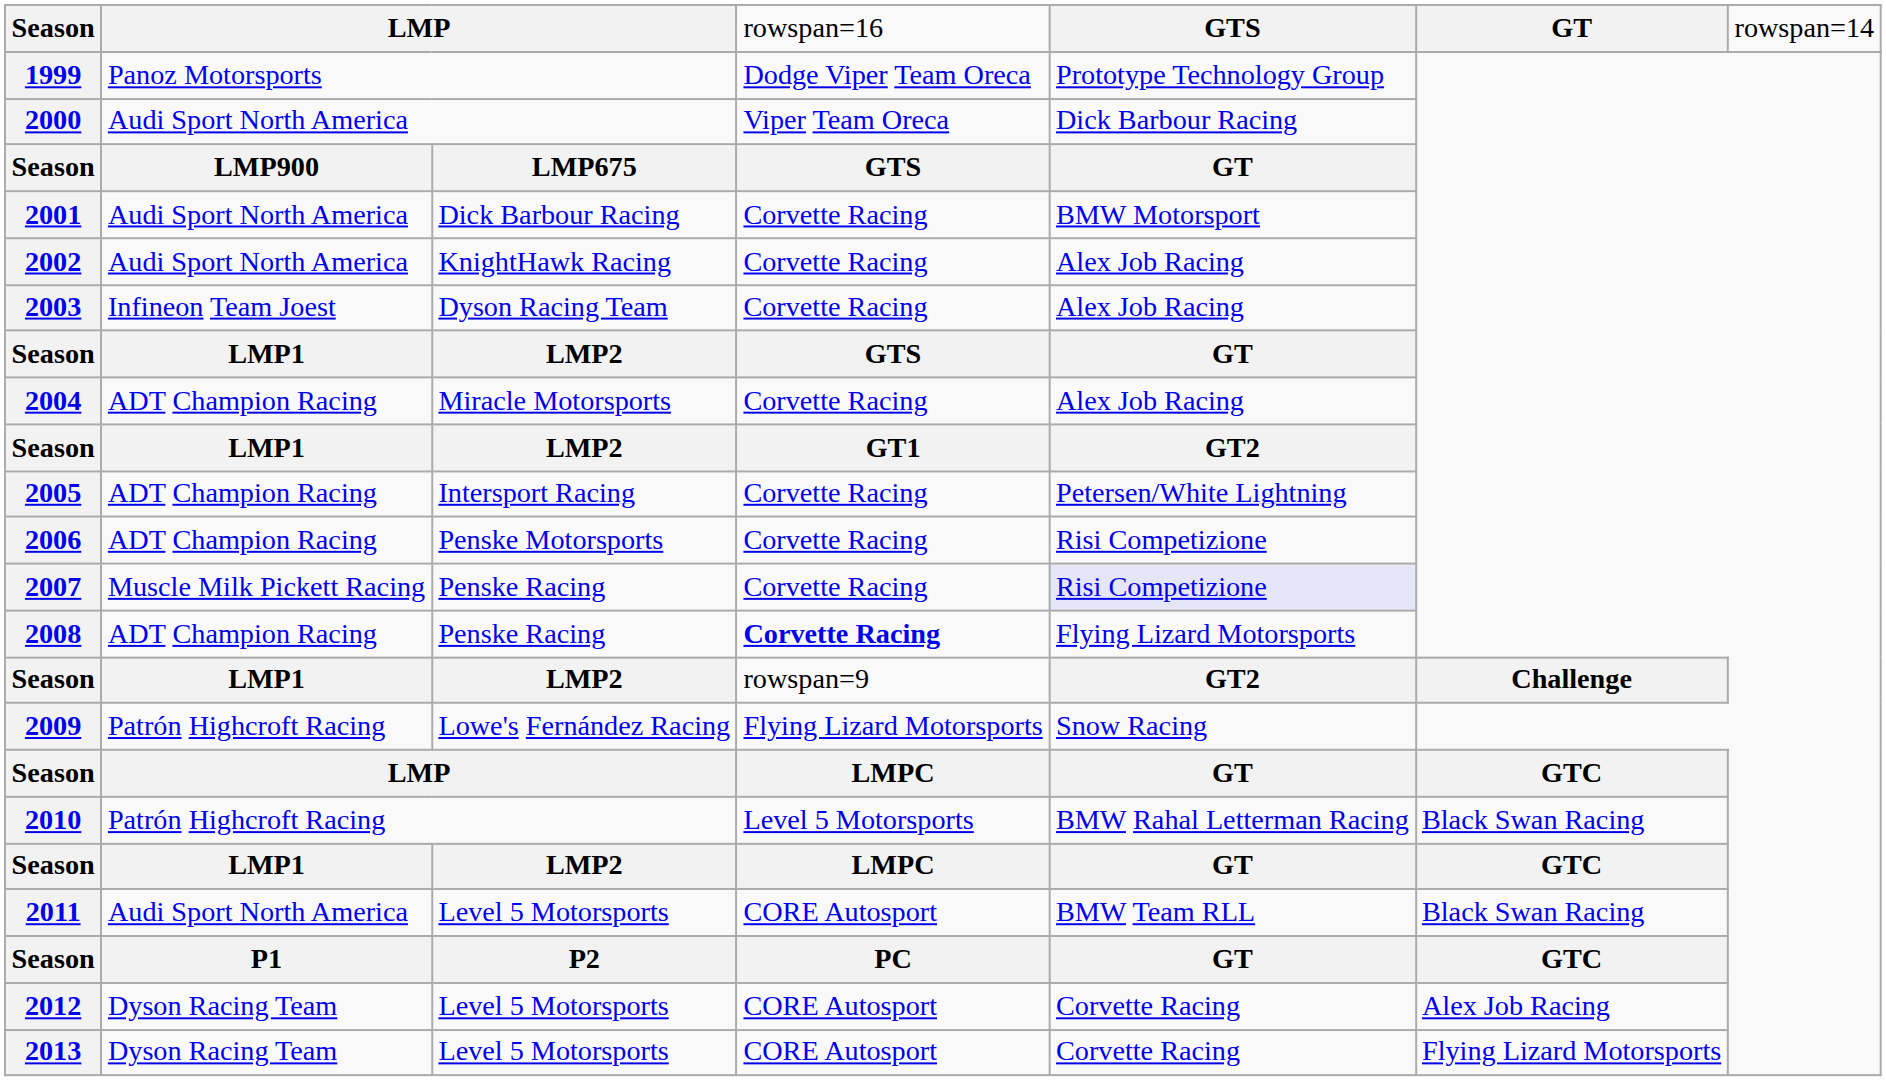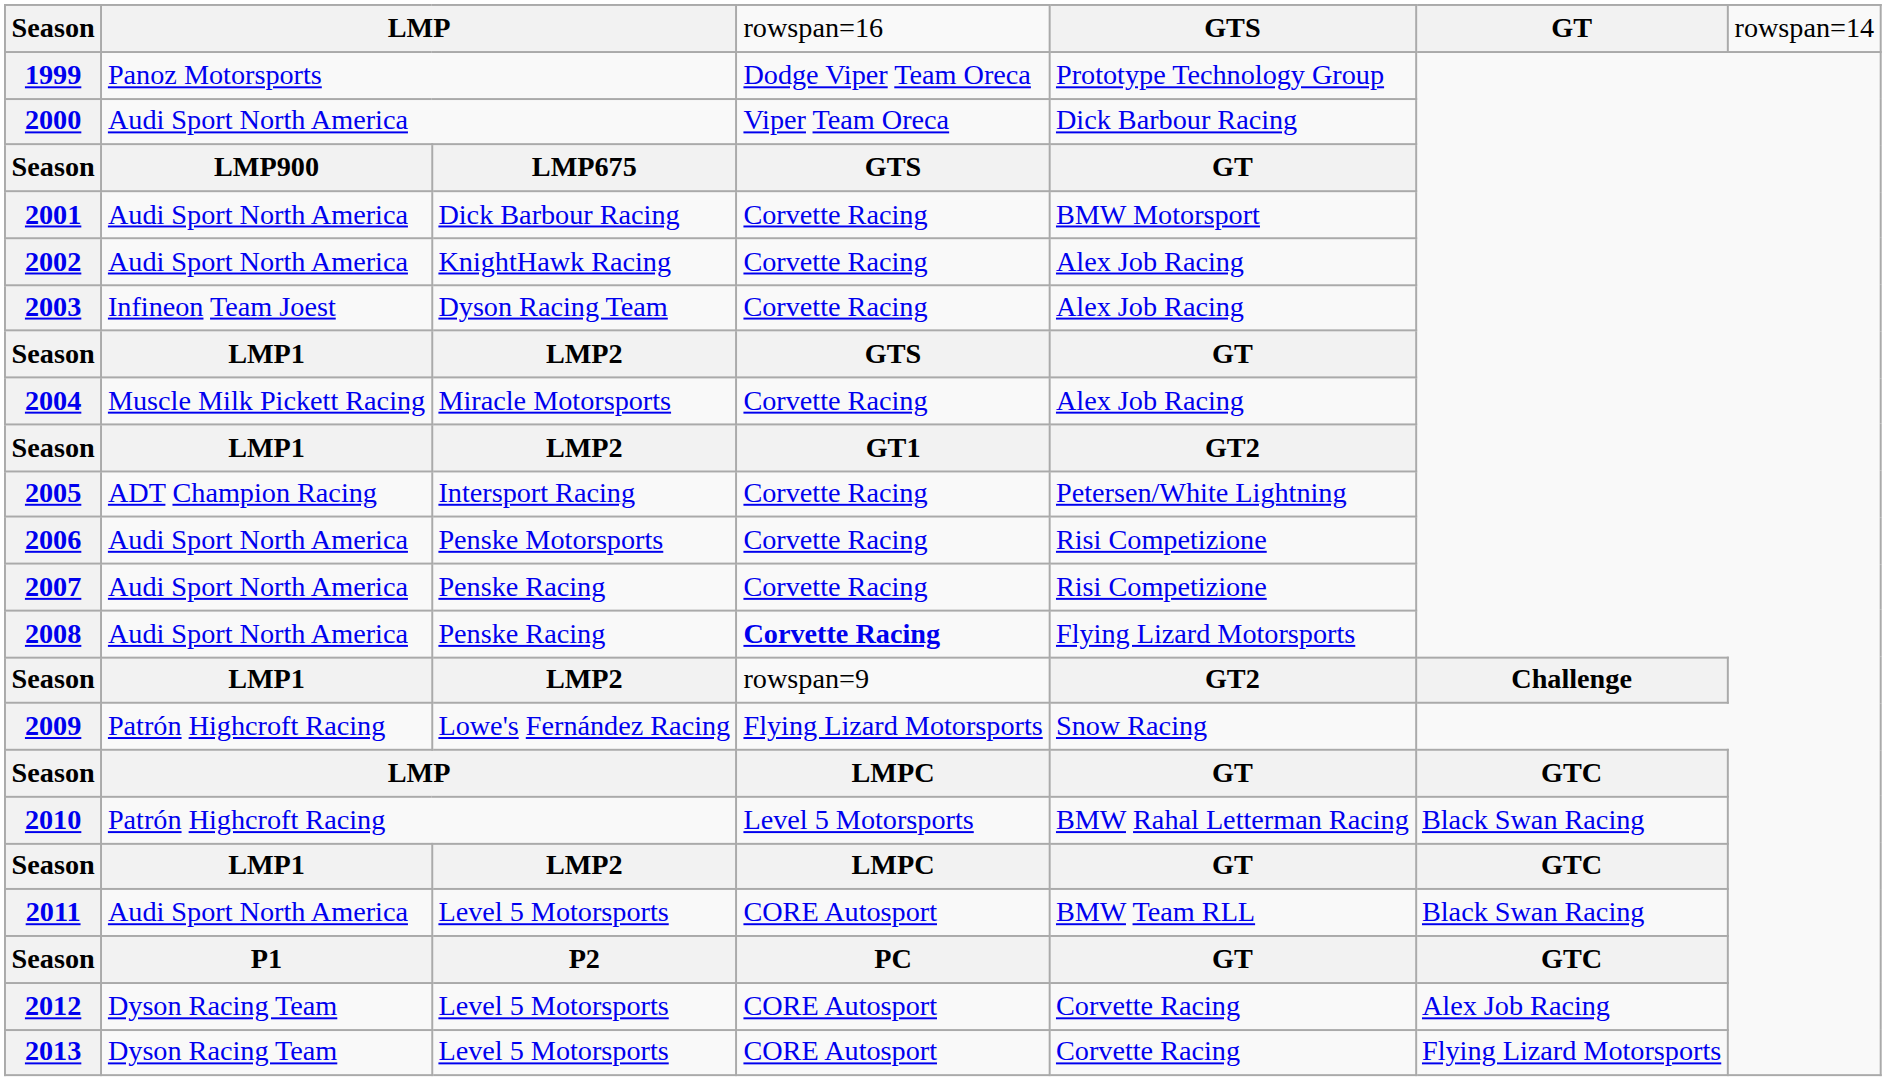(242, 400) ADT Champion Racing -> (267, 400) Muscle Milk Pickett Racing
(242, 540) ADT Champion Racing -> (258, 540) Audi Sport North America
(267, 586) Muscle Milk Pickett Racing -> (258, 586) Audi Sport North America
(1161, 586) lavender background -> (1161, 586) no background
(242, 633) ADT Champion Racing -> (258, 633) Audi Sport North America
